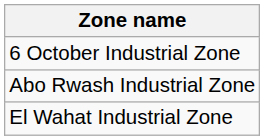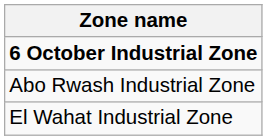(125, 53) normal -> (133, 53) bold
